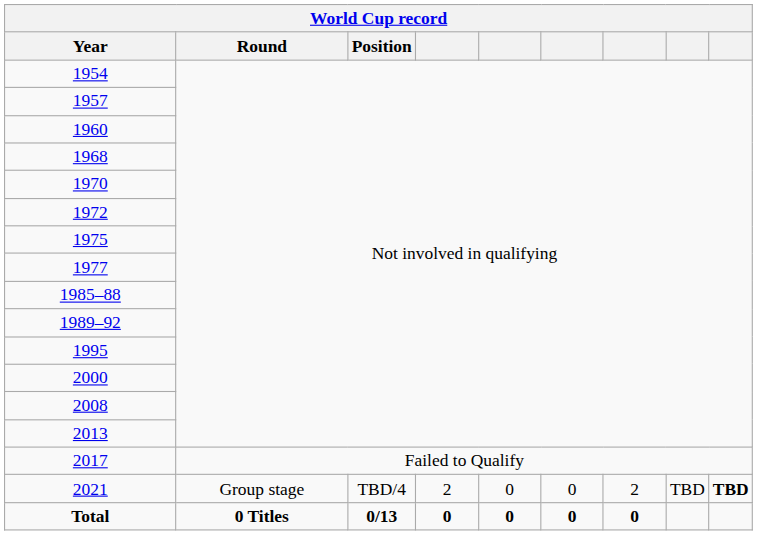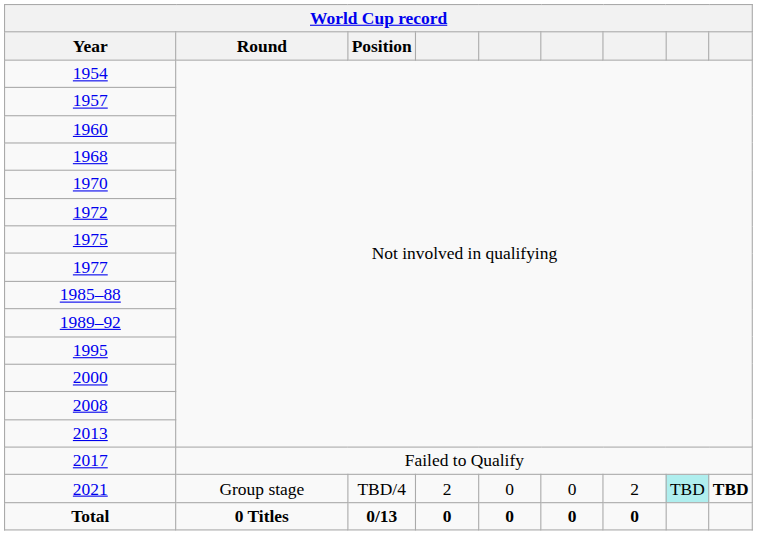(687, 488) no background -> (687, 488) paleturquoise background
